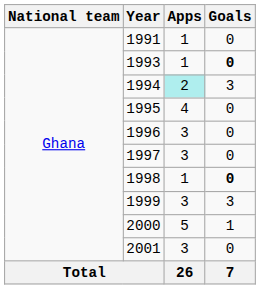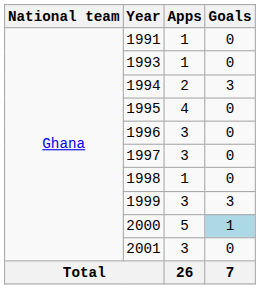(230, 63) bold -> (230, 63) normal
(185, 86) paleturquoise background -> (185, 86) no background
(230, 179) bold -> (230, 179) normal
(230, 226) no background -> (230, 226) lightblue background
